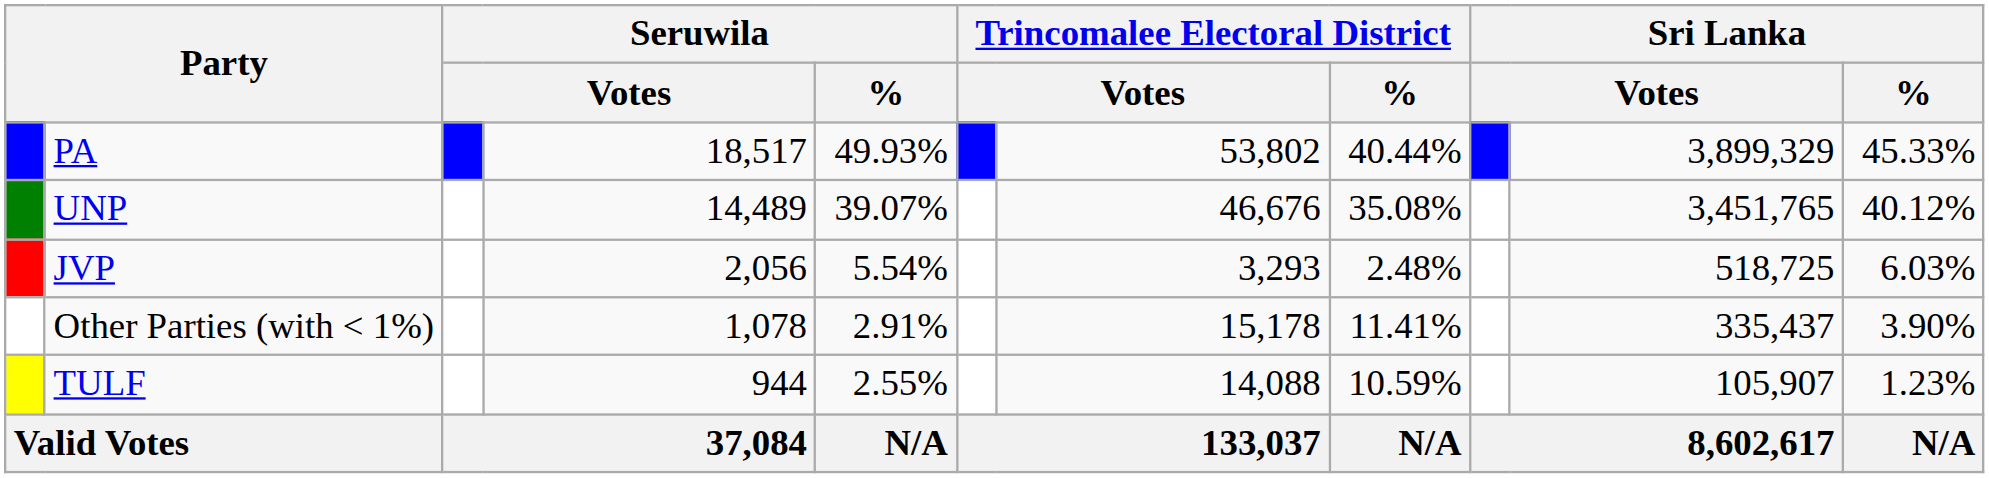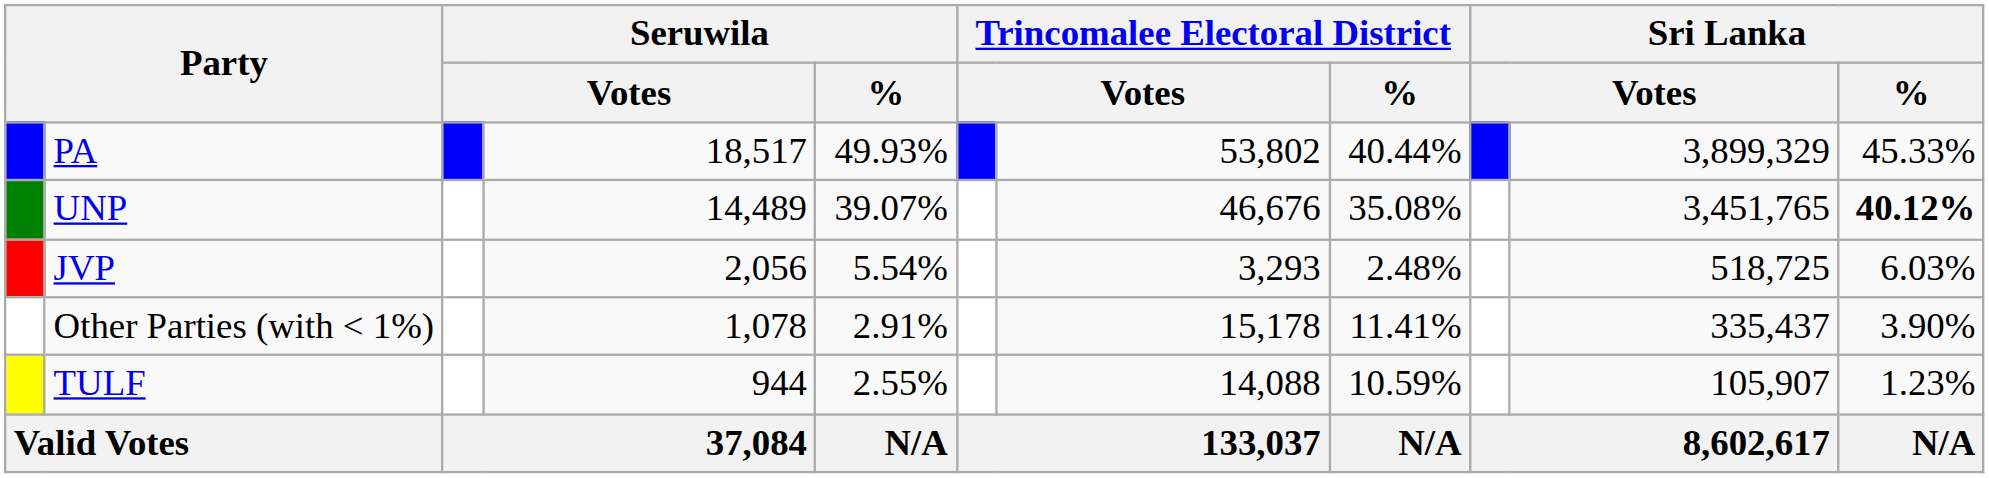(1919, 208) normal -> (1916, 208) bold
